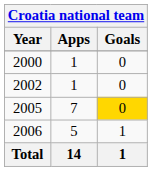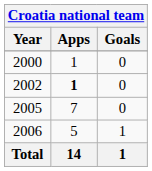(74, 85) normal -> (74, 85) bold
(122, 108) gold background -> (122, 108) no background
